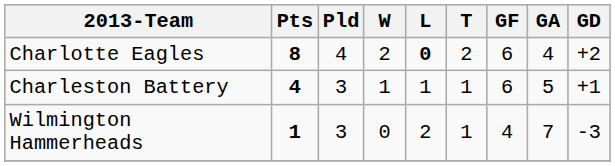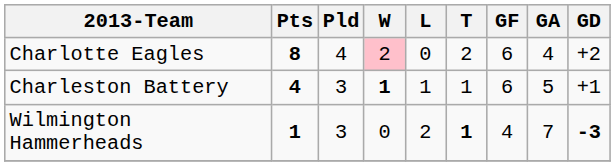(385, 54) no background -> (385, 54) pink background
(425, 54) bold -> (425, 54) normal
(385, 87) normal -> (385, 87) bold
(466, 132) normal -> (466, 132) bold
(589, 132) normal -> (589, 132) bold
